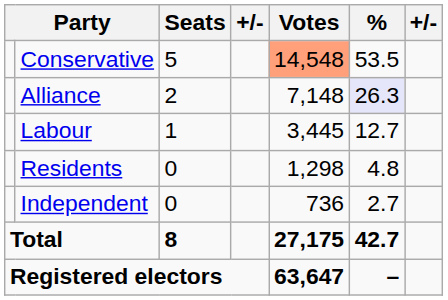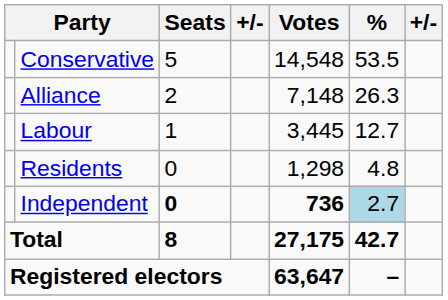(309, 58) lightsalmon background -> (309, 58) no background
(377, 95) lavender background -> (377, 95) no background
(171, 204) normal -> (171, 204) bold
(325, 204) normal -> (325, 204) bold
(383, 204) no background -> (383, 204) lightblue background
